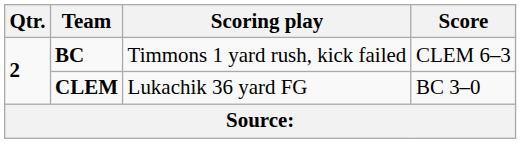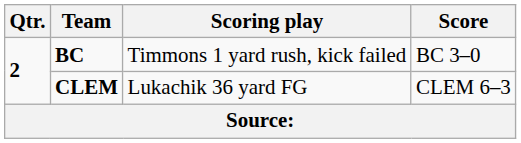(463, 54) CLEM 6–3 -> (448, 54) BC 3–0
(448, 87) BC 3–0 -> (463, 87) CLEM 6–3
